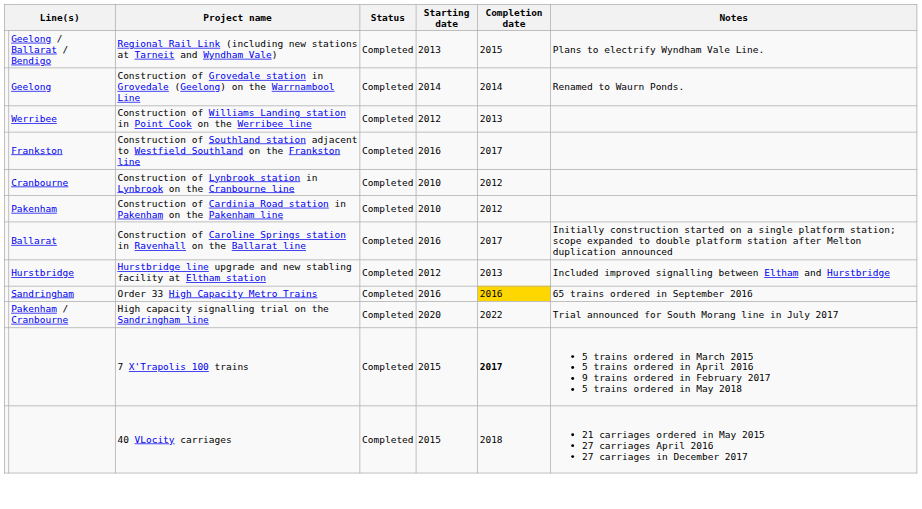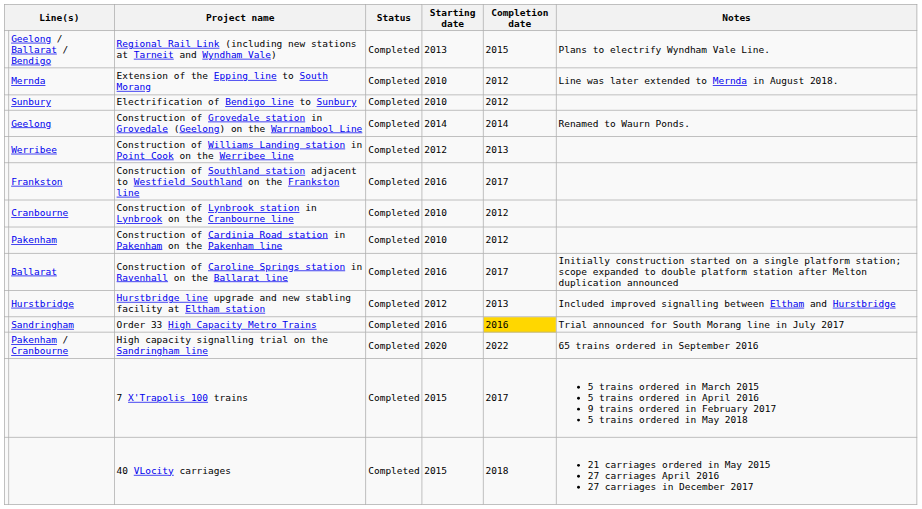+ row: (222, 81)
+ row: (237, 102)
(653, 294) 65 trains ordered in September 2016 -> (701, 325) Trial announced for South Morang line in July 2017
(696, 315) Trial announced for South Morang line in July 2017 -> (658, 346) 65 trains ordered in September 2016
(491, 367) bold -> (497, 398) normal
